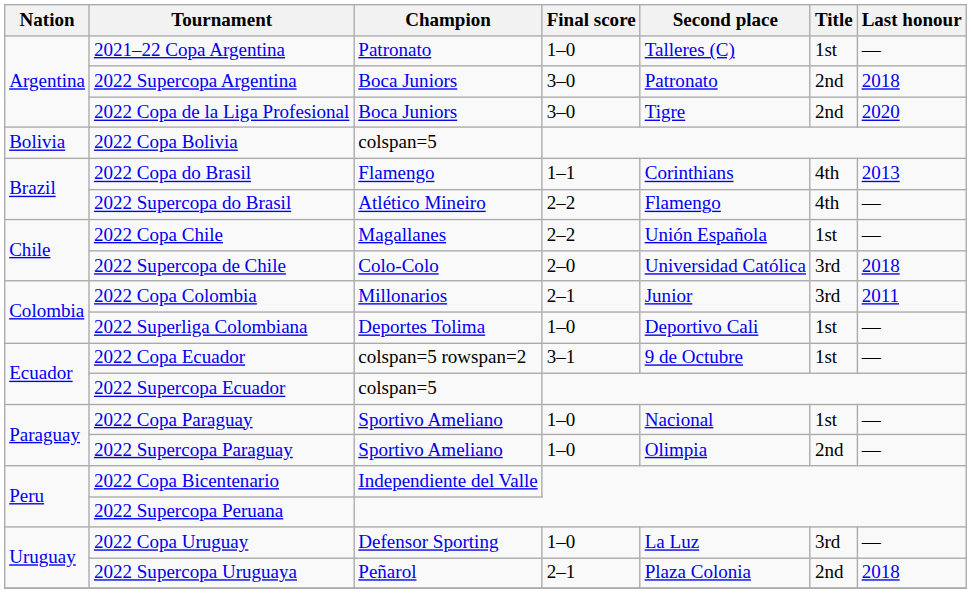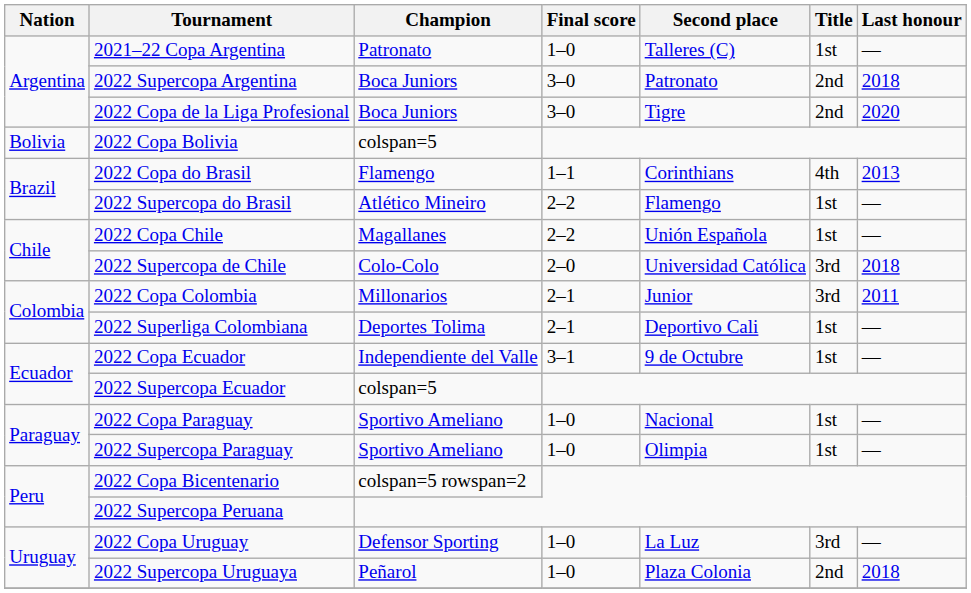(827, 204) 4th -> (826, 204) 1st
(561, 327) 1–0 -> (561, 327) 2–1
(442, 357) colspan=5 rowspan=2 -> (448, 357) Independiente del Valle
(829, 450) 2nd -> (826, 450) 1st
(448, 480) Independiente del Valle -> (442, 480) colspan=5 rowspan=2
(561, 572) 2–1 -> (561, 572) 1–0
